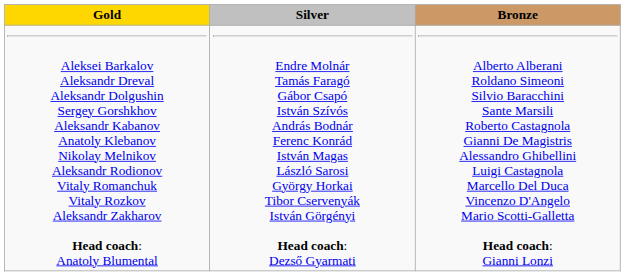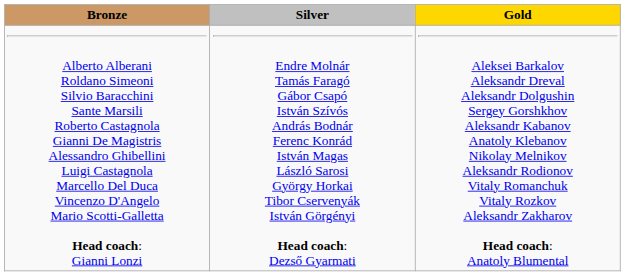columns swapped: (107, 15) <-> (518, 15)
